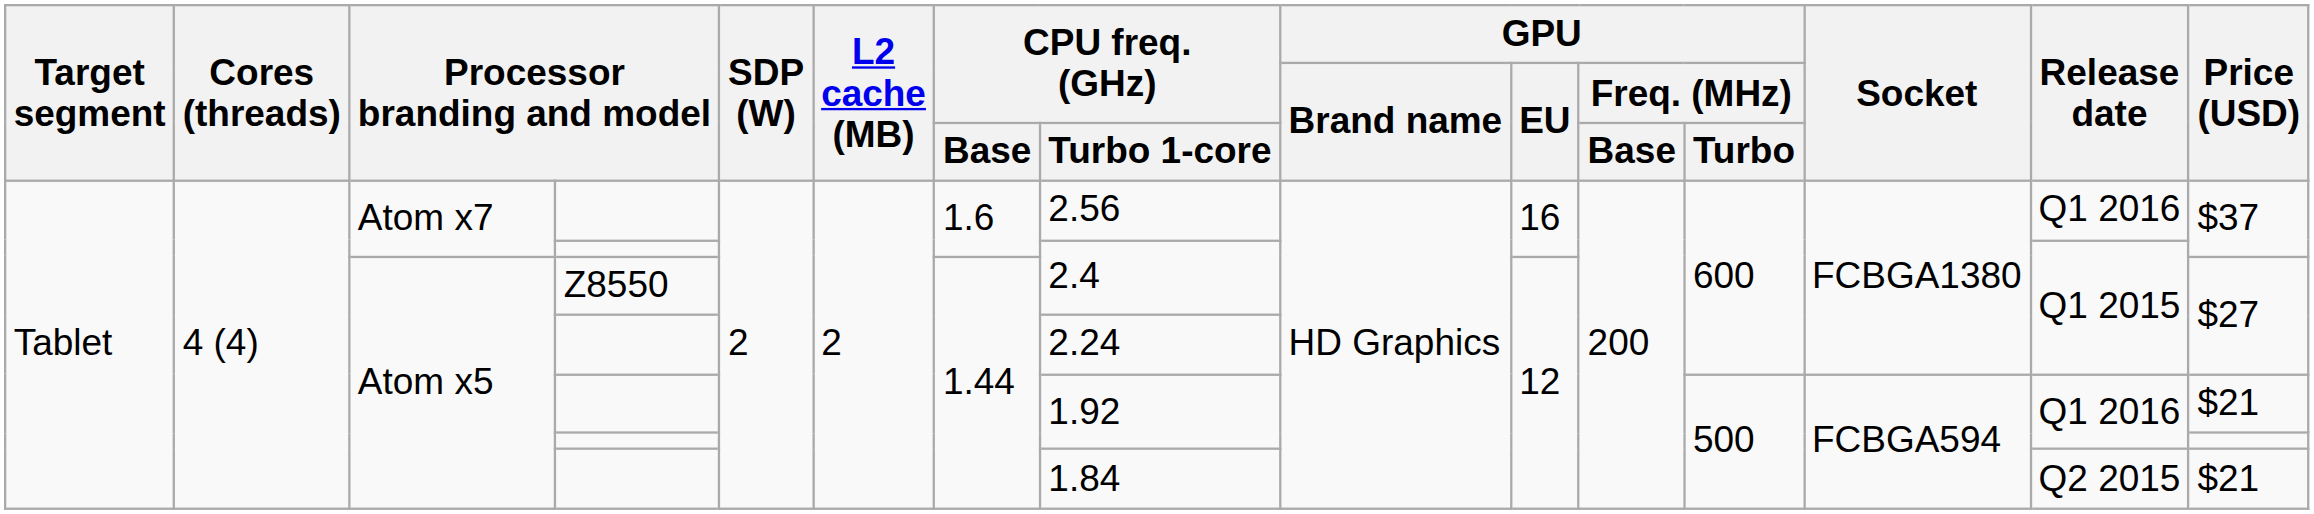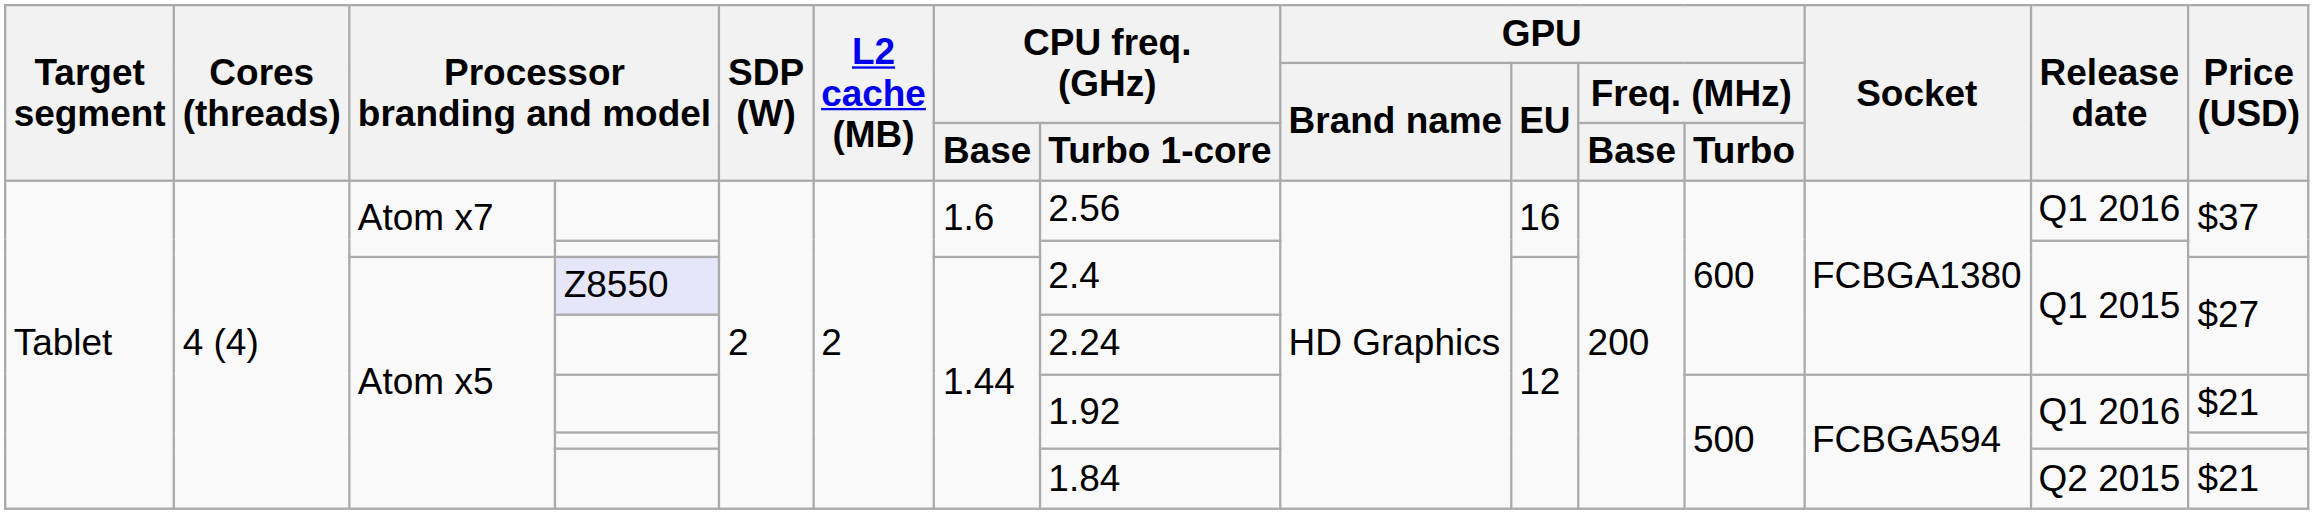(616, 285) no background -> (616, 285) lavender background
